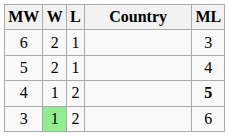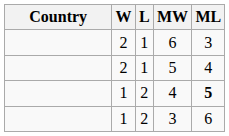columns swapped: (138, 17) <-> (24, 17)
(55, 118) lightgreen background -> (124, 118) no background
